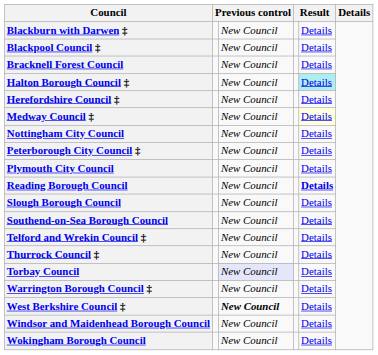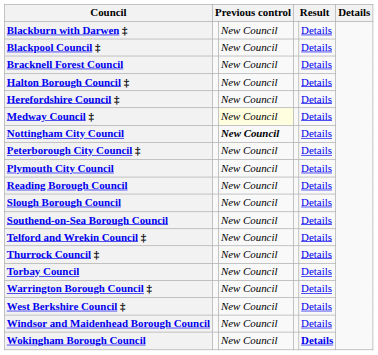(317, 82) paleturquoise background -> (317, 82) no background
(249, 116) no background -> (249, 116) lightyellow background
(317, 116) lightyellow background -> (317, 116) no background
(249, 133) normal -> (250, 133) bold
(317, 185) bold -> (317, 185) normal
(249, 271) lavender background -> (249, 271) no background
(250, 306) bold -> (249, 306) normal
(317, 340) normal -> (317, 340) bold
